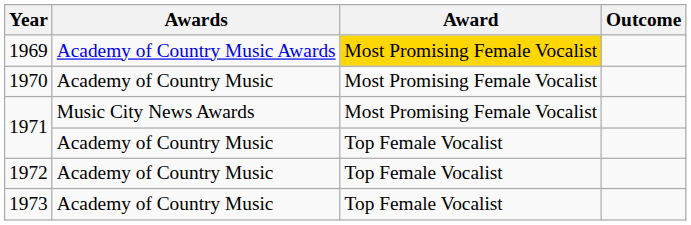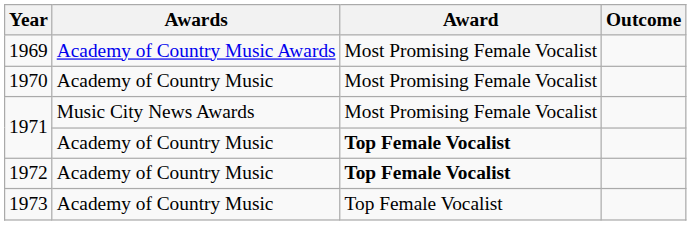(471, 50) gold background -> (471, 50) no background
(424, 142) normal -> (428, 142) bold
(424, 173) normal -> (428, 173) bold
